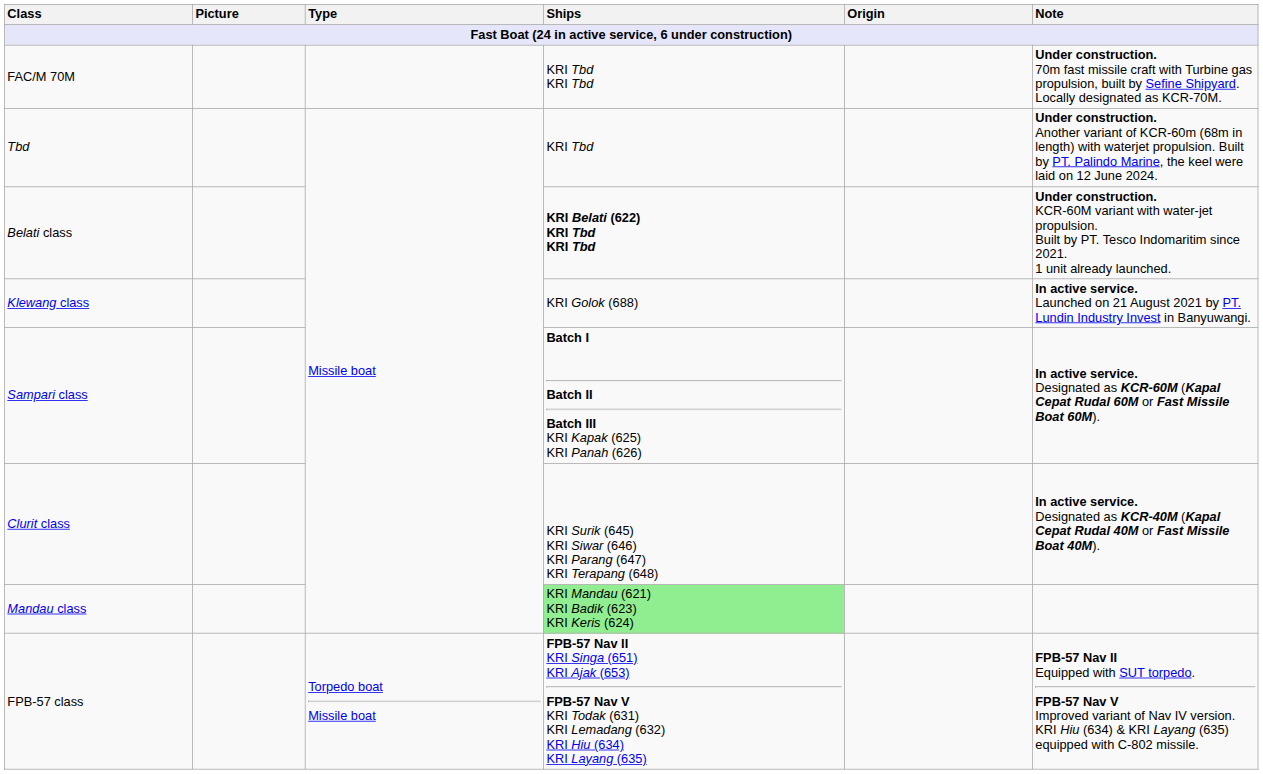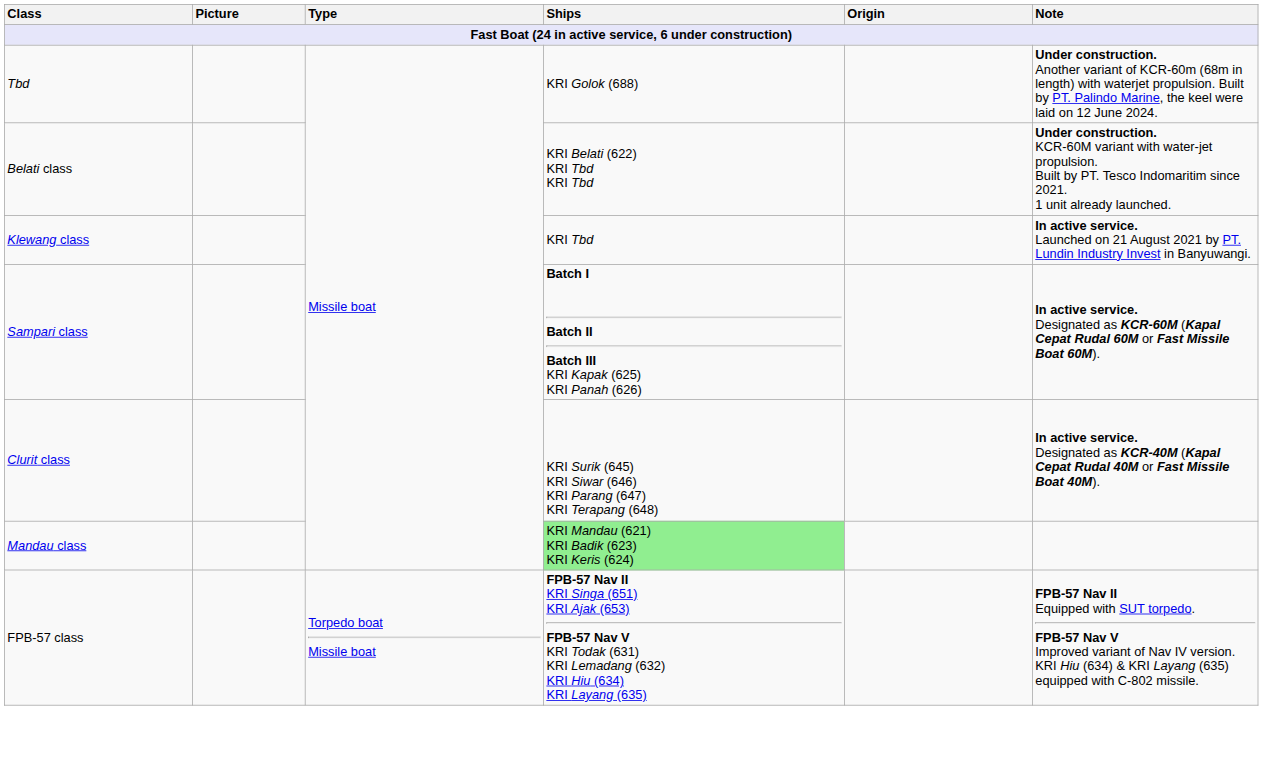- row: (41, 76)
(570, 147) KRI Tbd -> (592, 84) KRI Golok (688)
(593, 232) bold -> (592, 169) normal
(592, 303) KRI Golok (688) -> (570, 239) KRI Tbd
